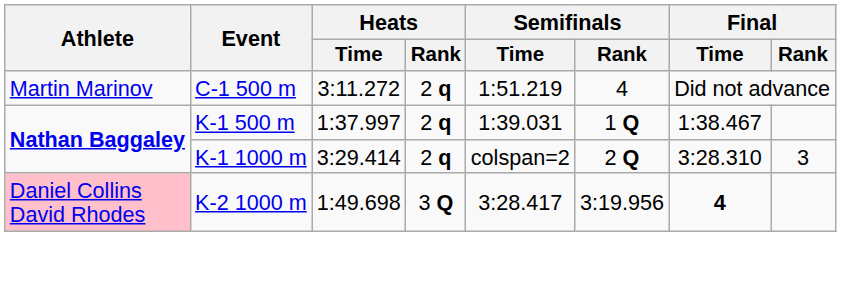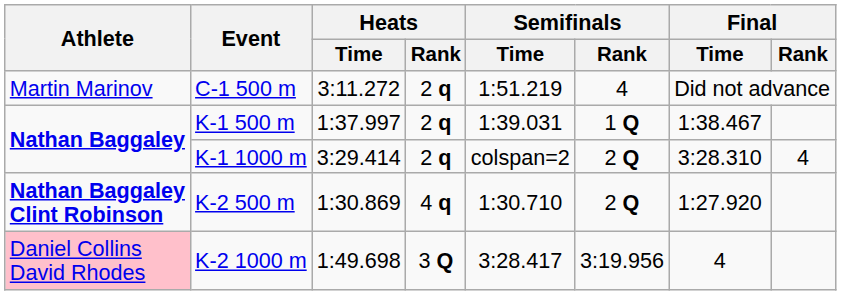(803, 157) 3 -> (803, 157) 4
+ row: (245, 203)
(720, 203) bold -> (720, 261) normal
